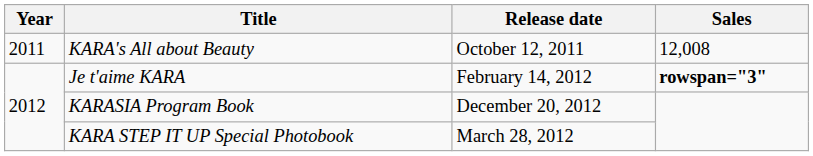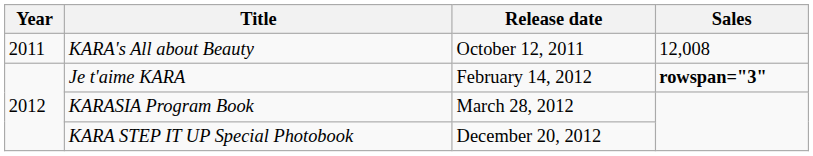(529, 106) December 20, 2012 -> (515, 106) March 28, 2012
(515, 135) March 28, 2012 -> (529, 135) December 20, 2012
